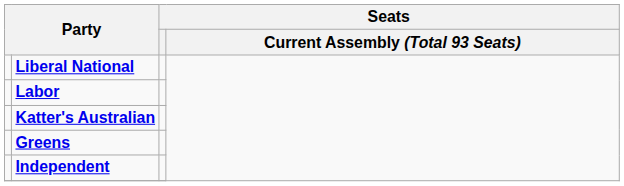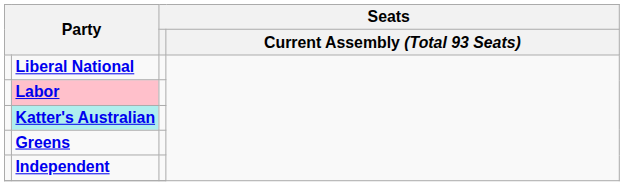(37, 92) no background -> (37, 92) pink background
(85, 117) no background -> (85, 117) paleturquoise background
